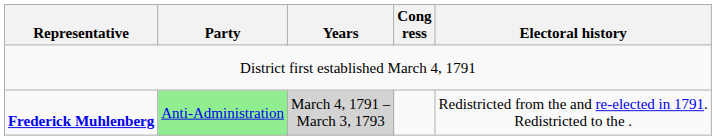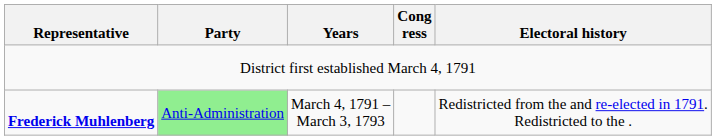(341, 112) lightgrey background -> (341, 112) no background
